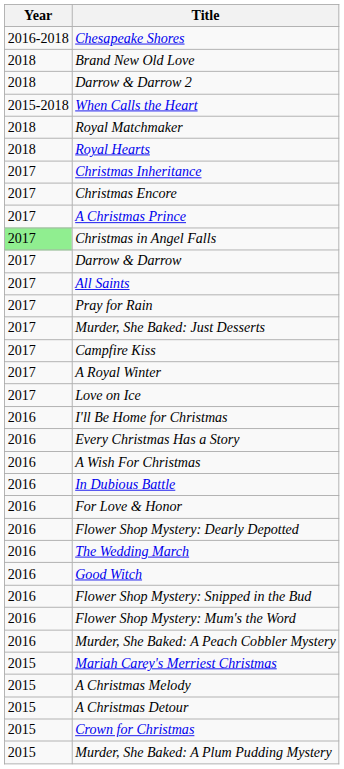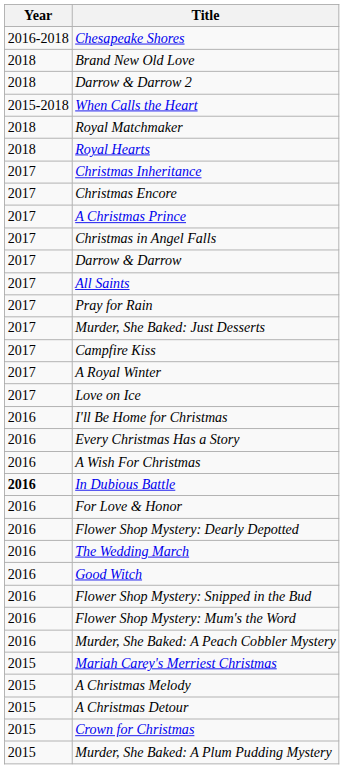(22, 238) lightgreen background -> (22, 238) no background
(22, 484) normal -> (22, 484) bold
